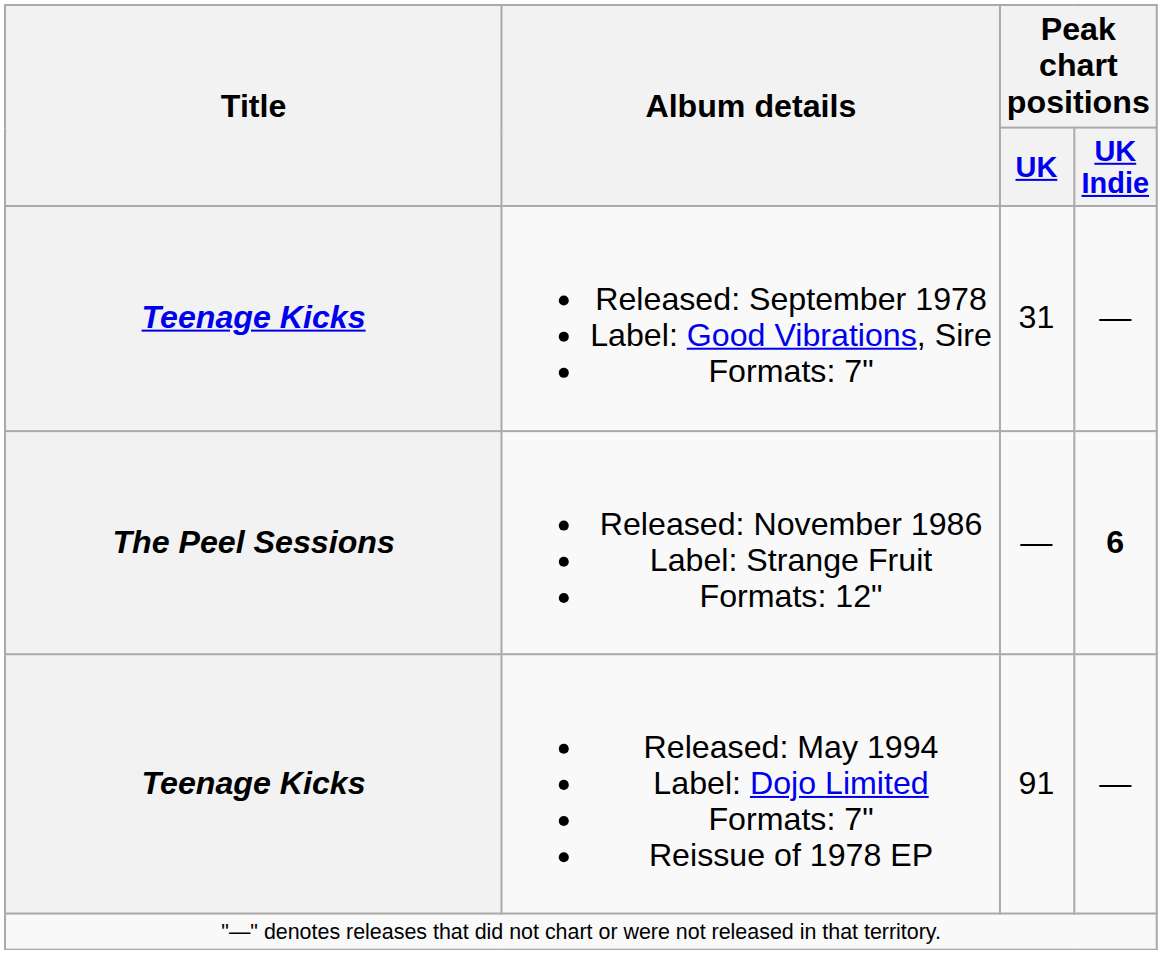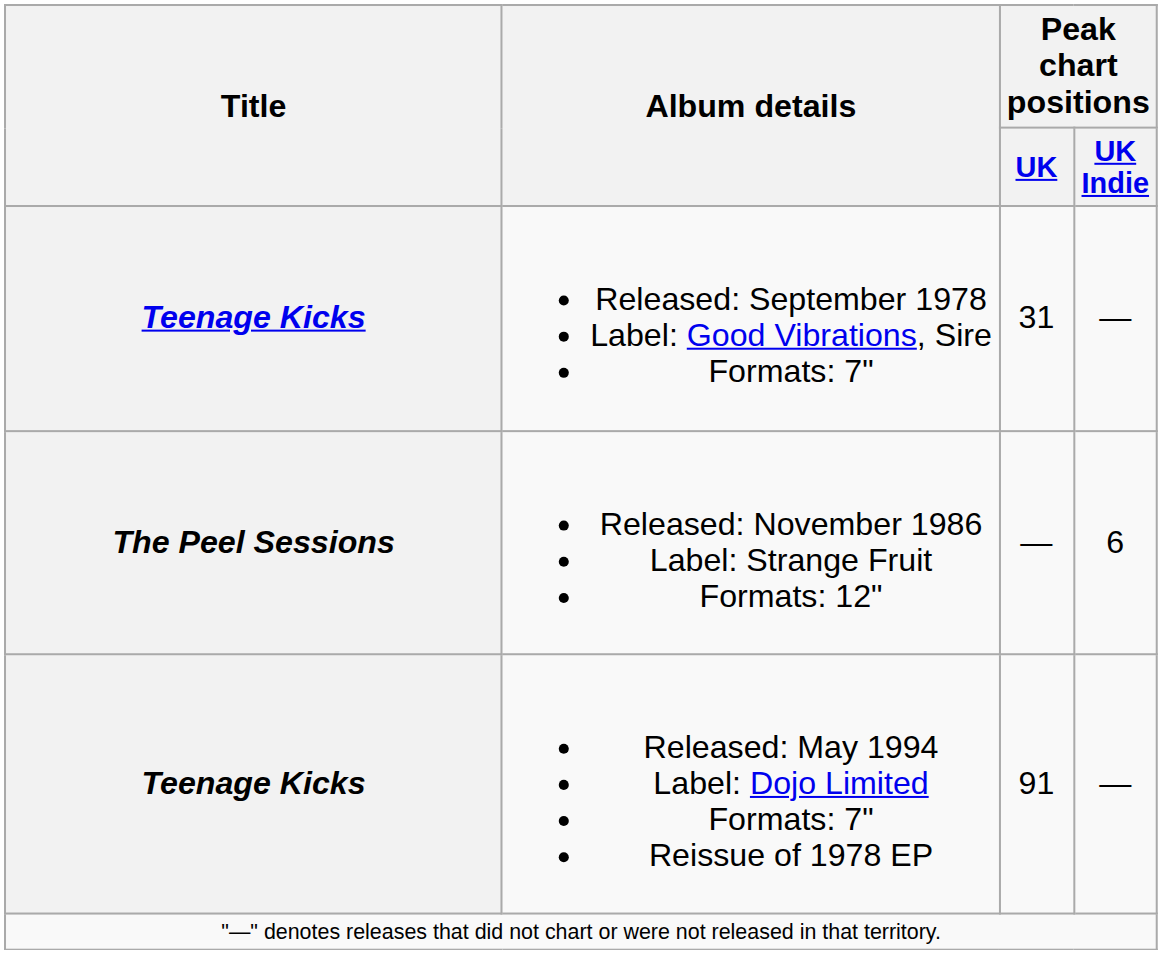(1115, 541) bold -> (1115, 541) normal
